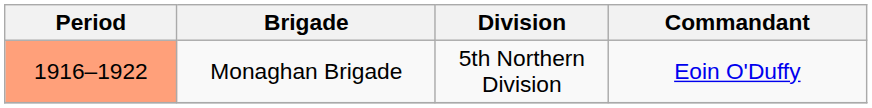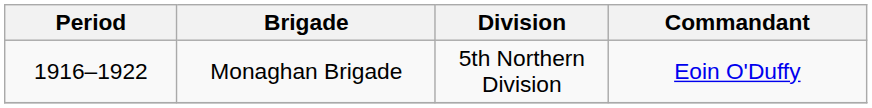(91, 71) lightsalmon background -> (91, 71) no background
